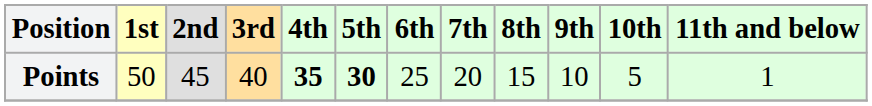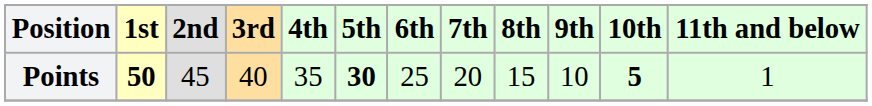(141, 75) normal -> (141, 75) bold
(308, 75) bold -> (308, 75) normal
(635, 75) normal -> (635, 75) bold
